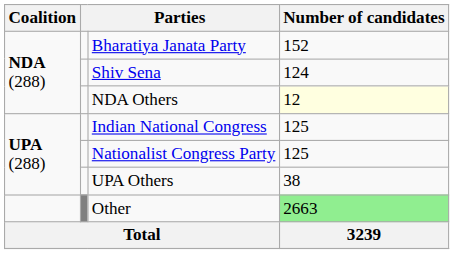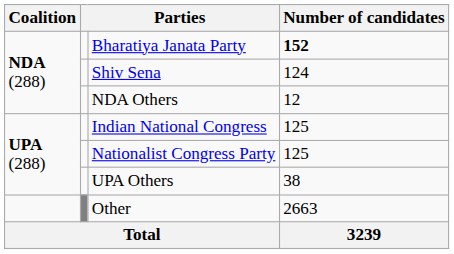(296, 45) normal -> (296, 45) bold
(292, 99) lightyellow background -> (292, 99) no background
(300, 208) lightgreen background -> (300, 208) no background
